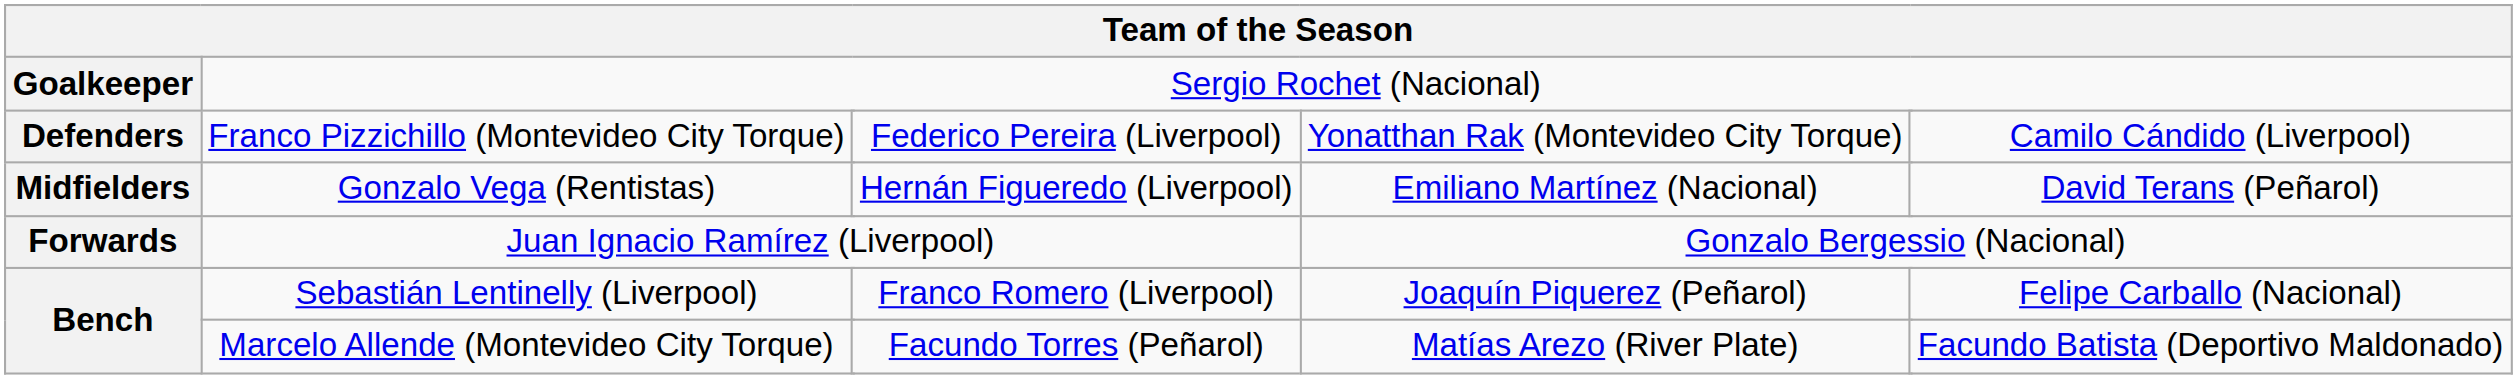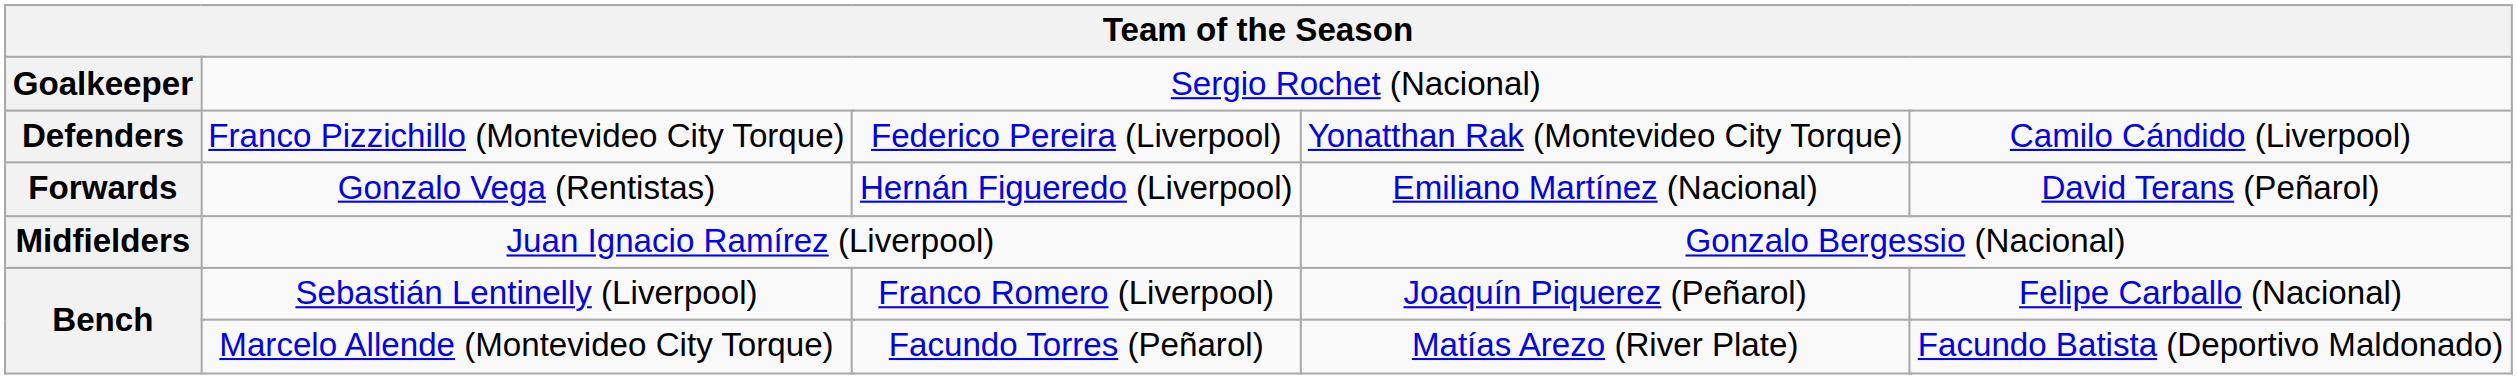(103, 188) Midfielders -> (103, 188) Forwards
(103, 240) Forwards -> (103, 240) Midfielders
